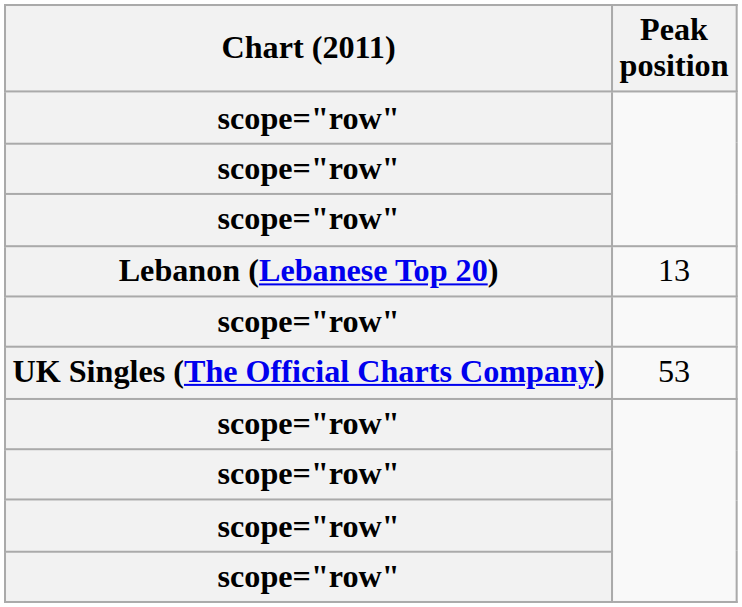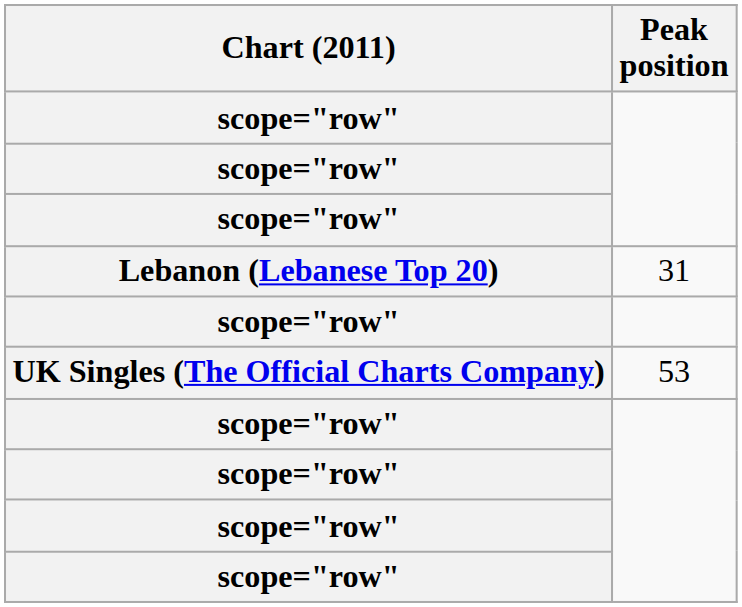(674, 270) 13 -> (674, 270) 31
